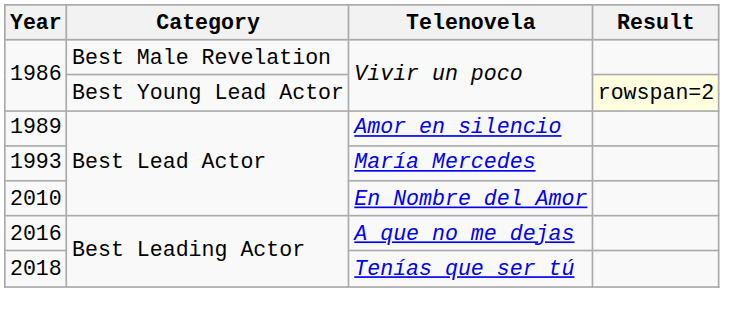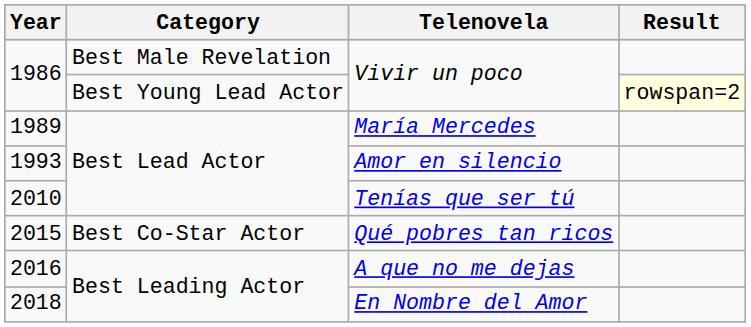(458, 128) Amor en silencio -> (445, 128) María Mercedes
(445, 163) María Mercedes -> (458, 163) Amor en silencio
(471, 198) En Nombre del Amor -> (464, 198) Tenías que ser tú
+ row: (36, 233)
(464, 269) Tenías que ser tú -> (471, 304) En Nombre del Amor
